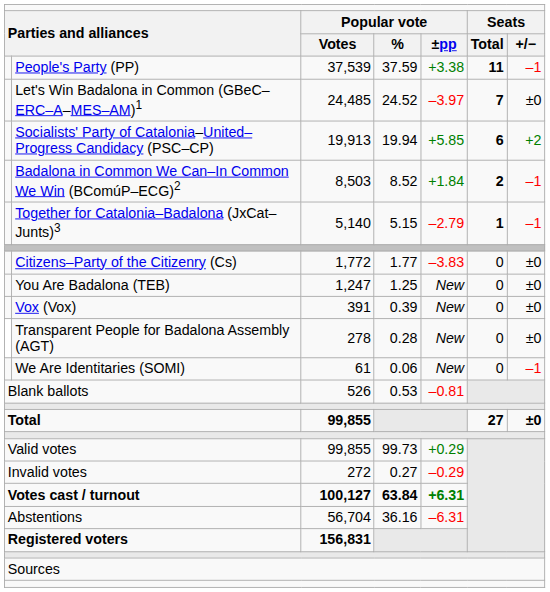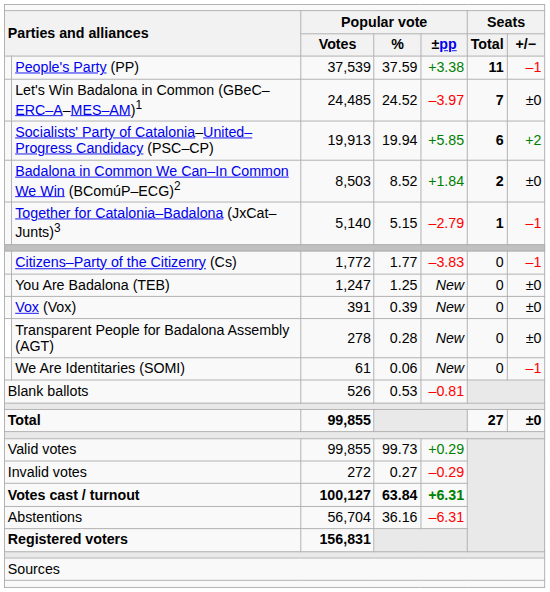(533, 181) –1 -> (534, 181) ±0
(534, 262) ±0 -> (533, 262) –1
